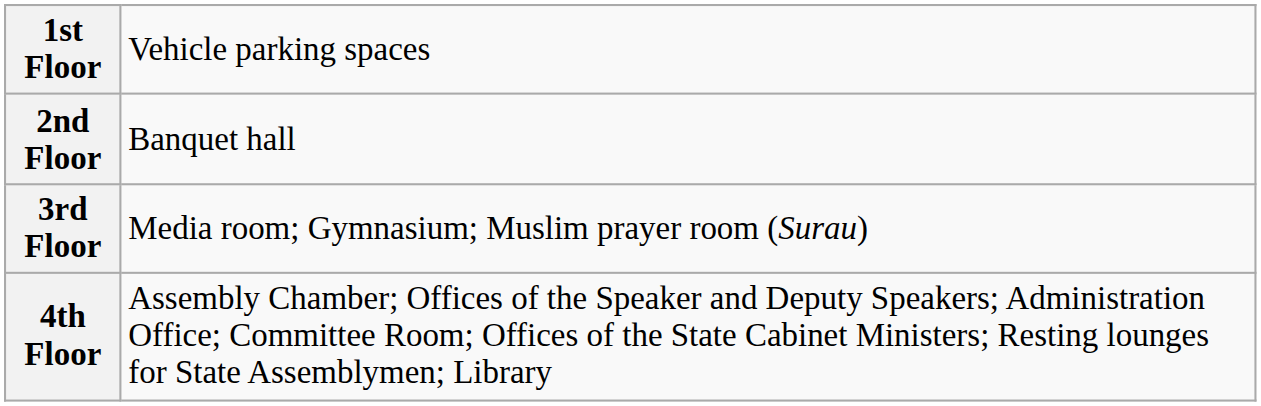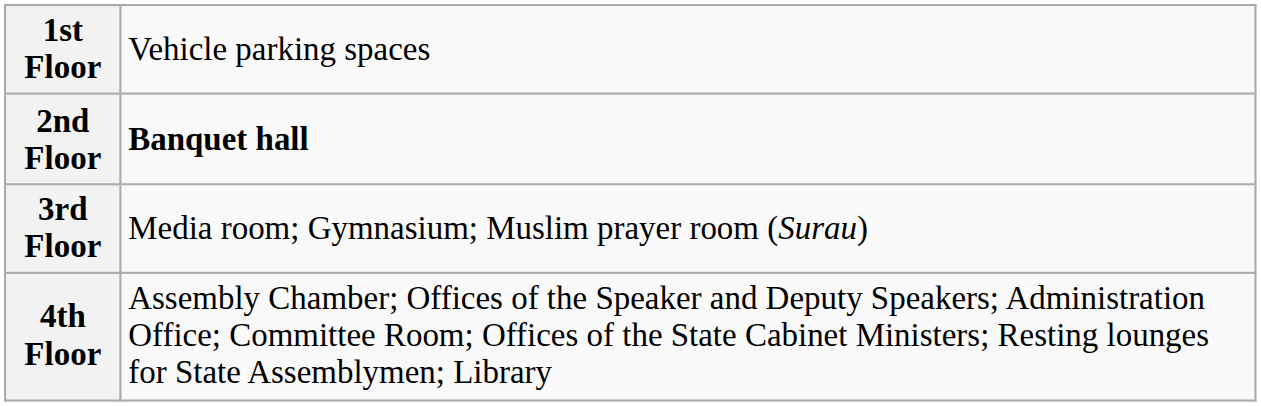(212, 138) normal -> (218, 138) bold
